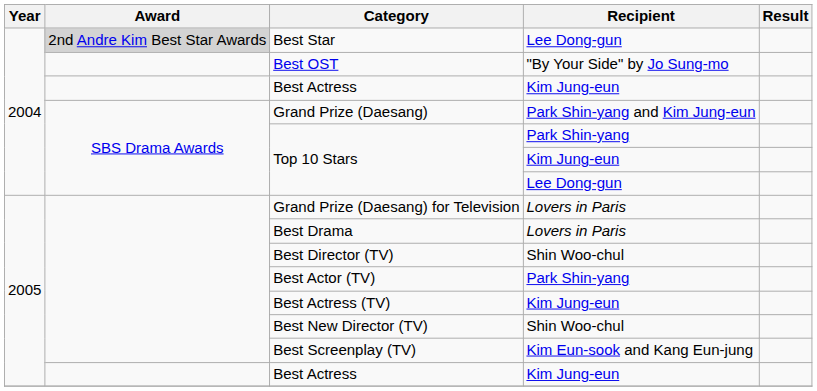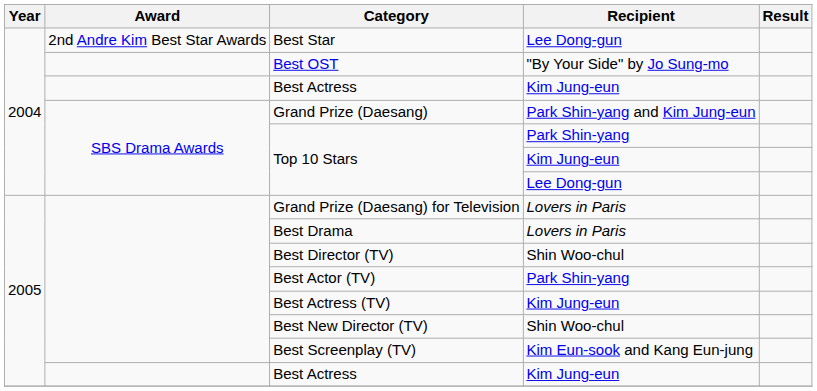(157, 40) lightgrey background -> (157, 40) no background
